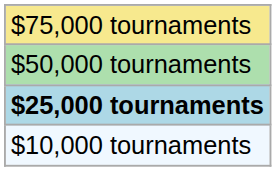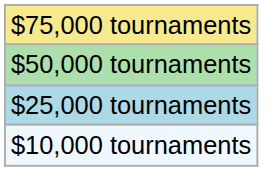(137, 105) bold -> (131, 105) normal
